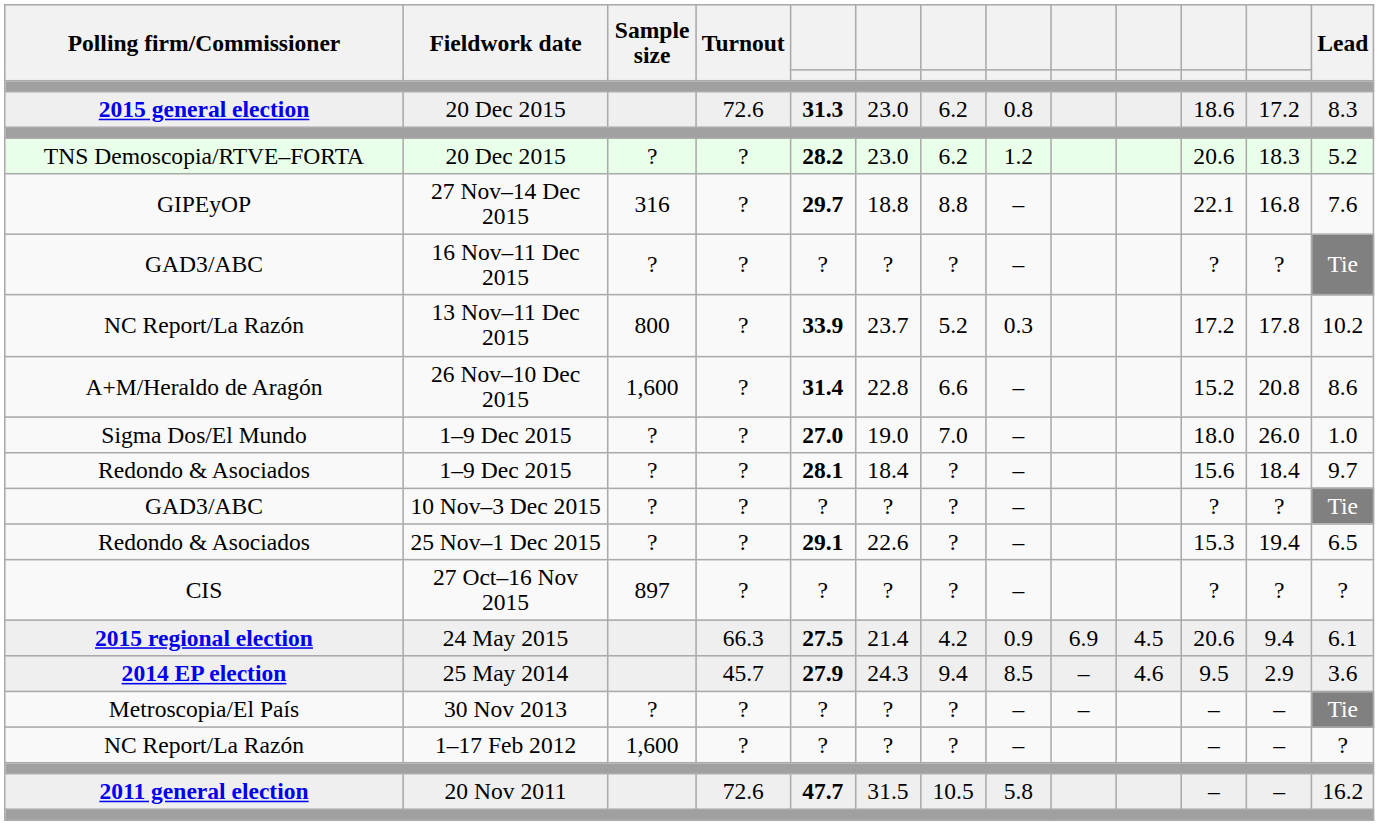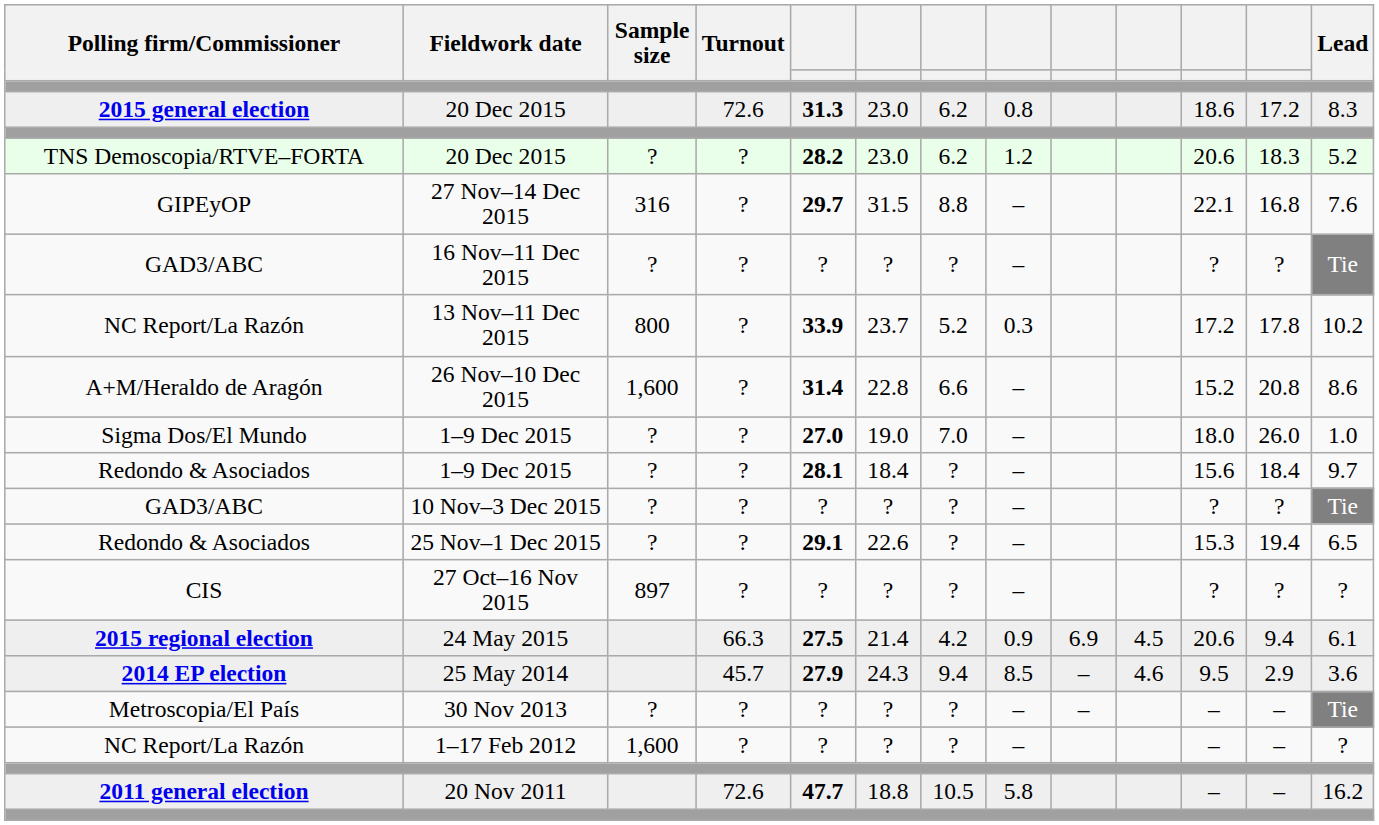(888, 204) 18.8 -> (888, 204) 31.5
(888, 791) 31.5 -> (888, 791) 18.8
